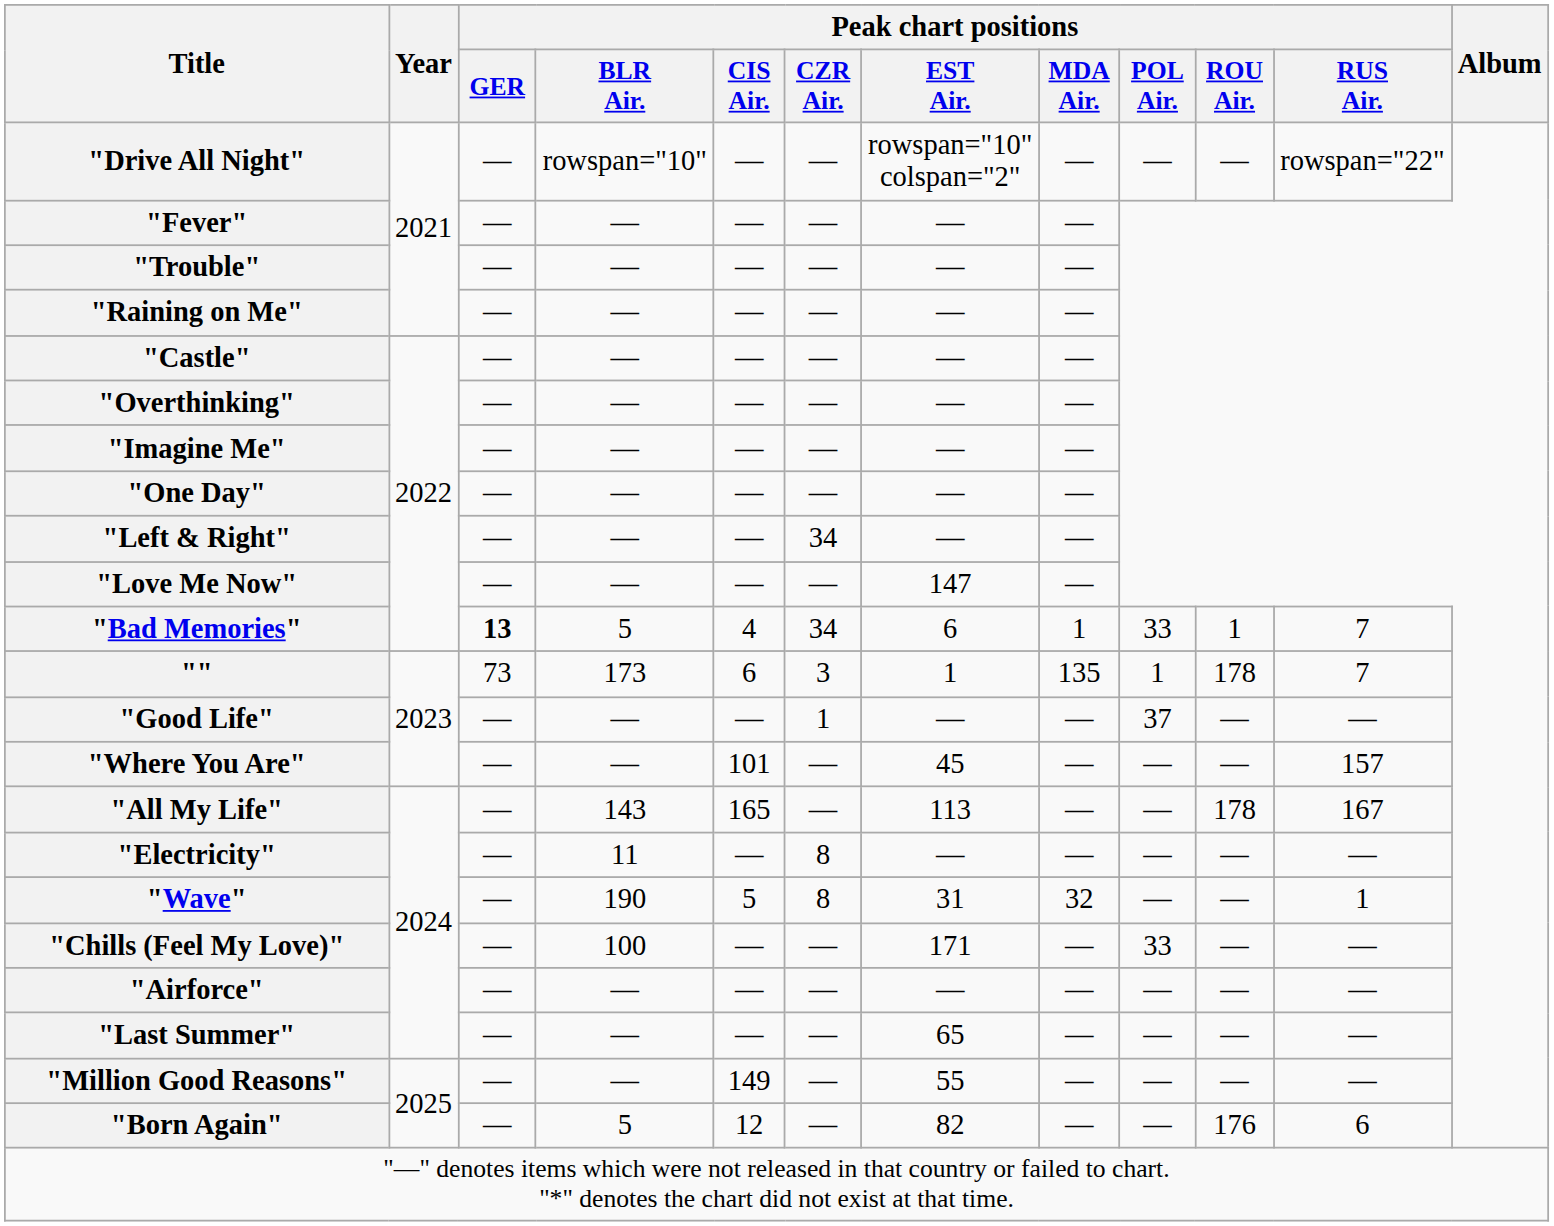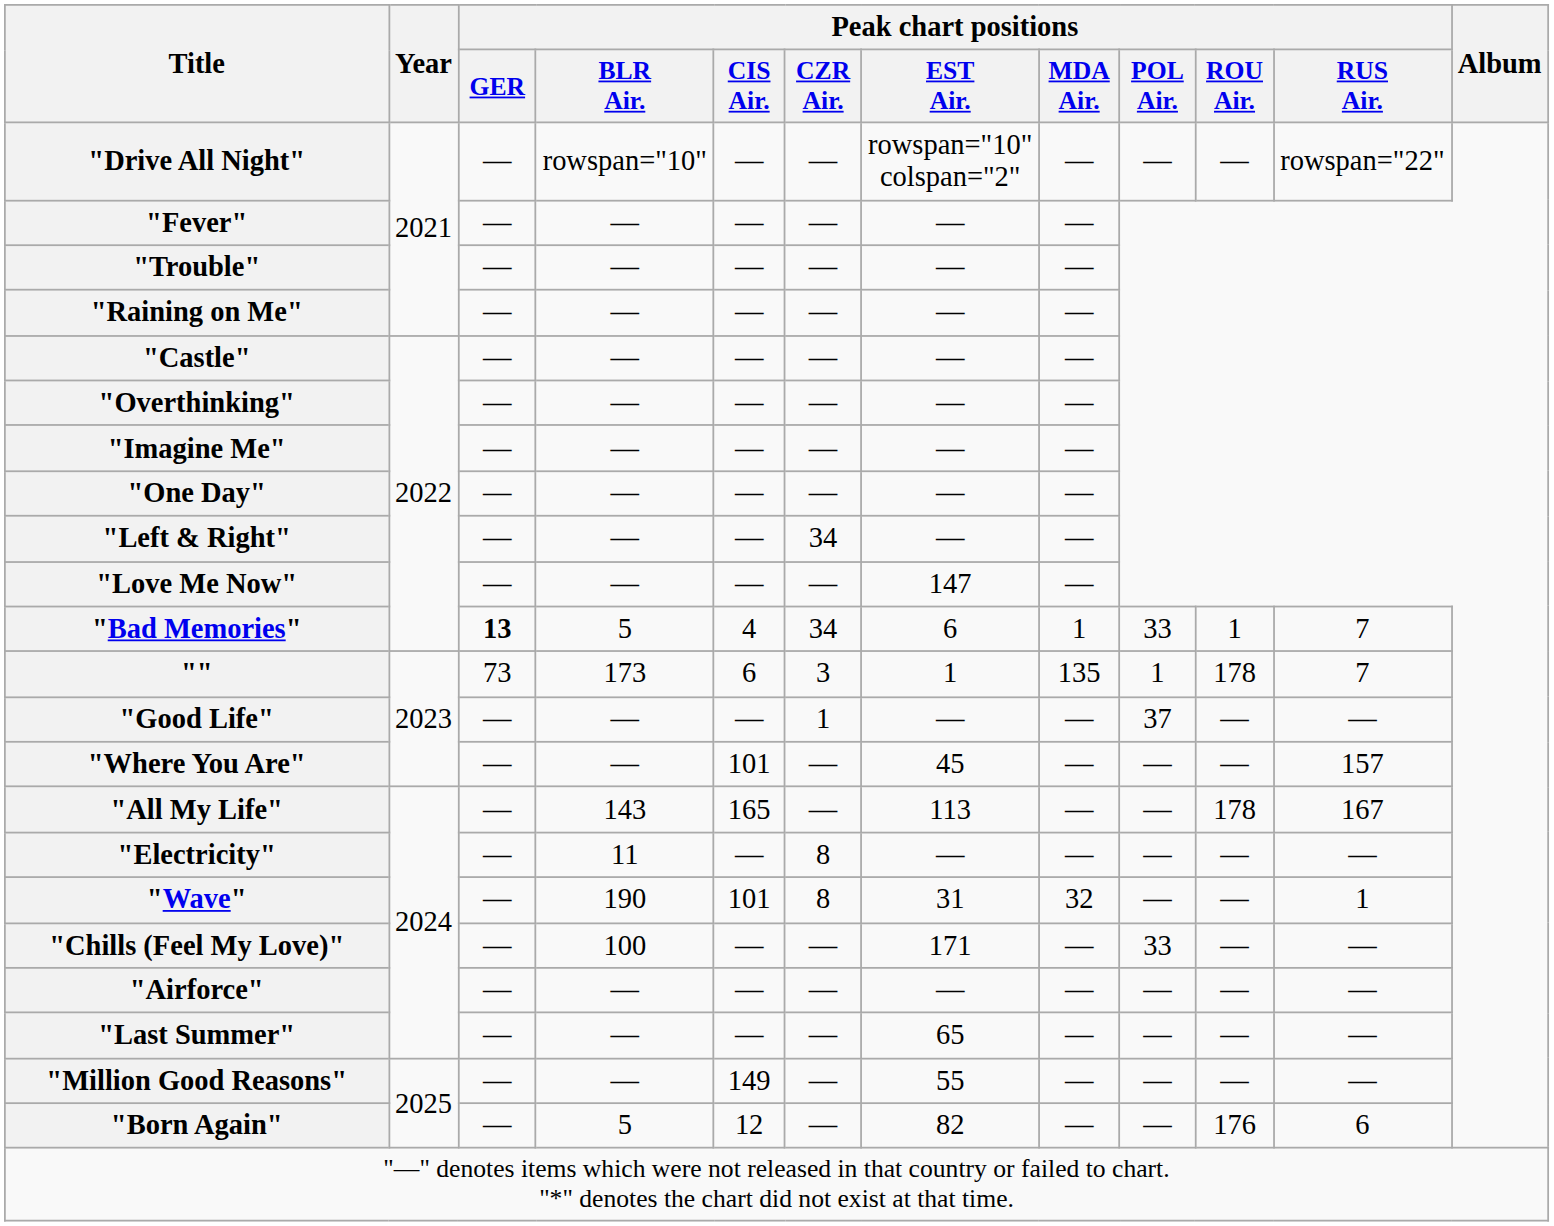(749, 899) 5 -> (749, 899) 101
